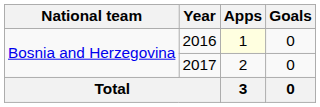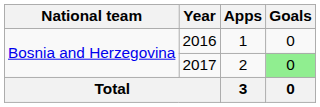(243, 41) lightyellow background -> (243, 41) no background
(291, 65) no background -> (291, 65) lightgreen background
